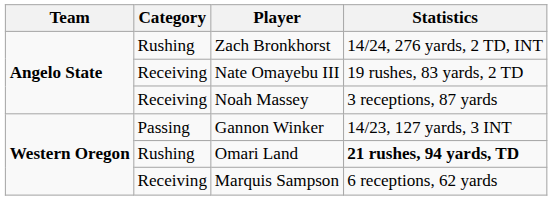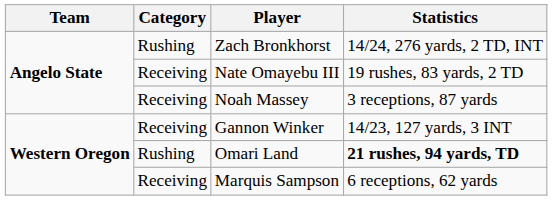(164, 126) Passing -> (172, 126) Receiving
